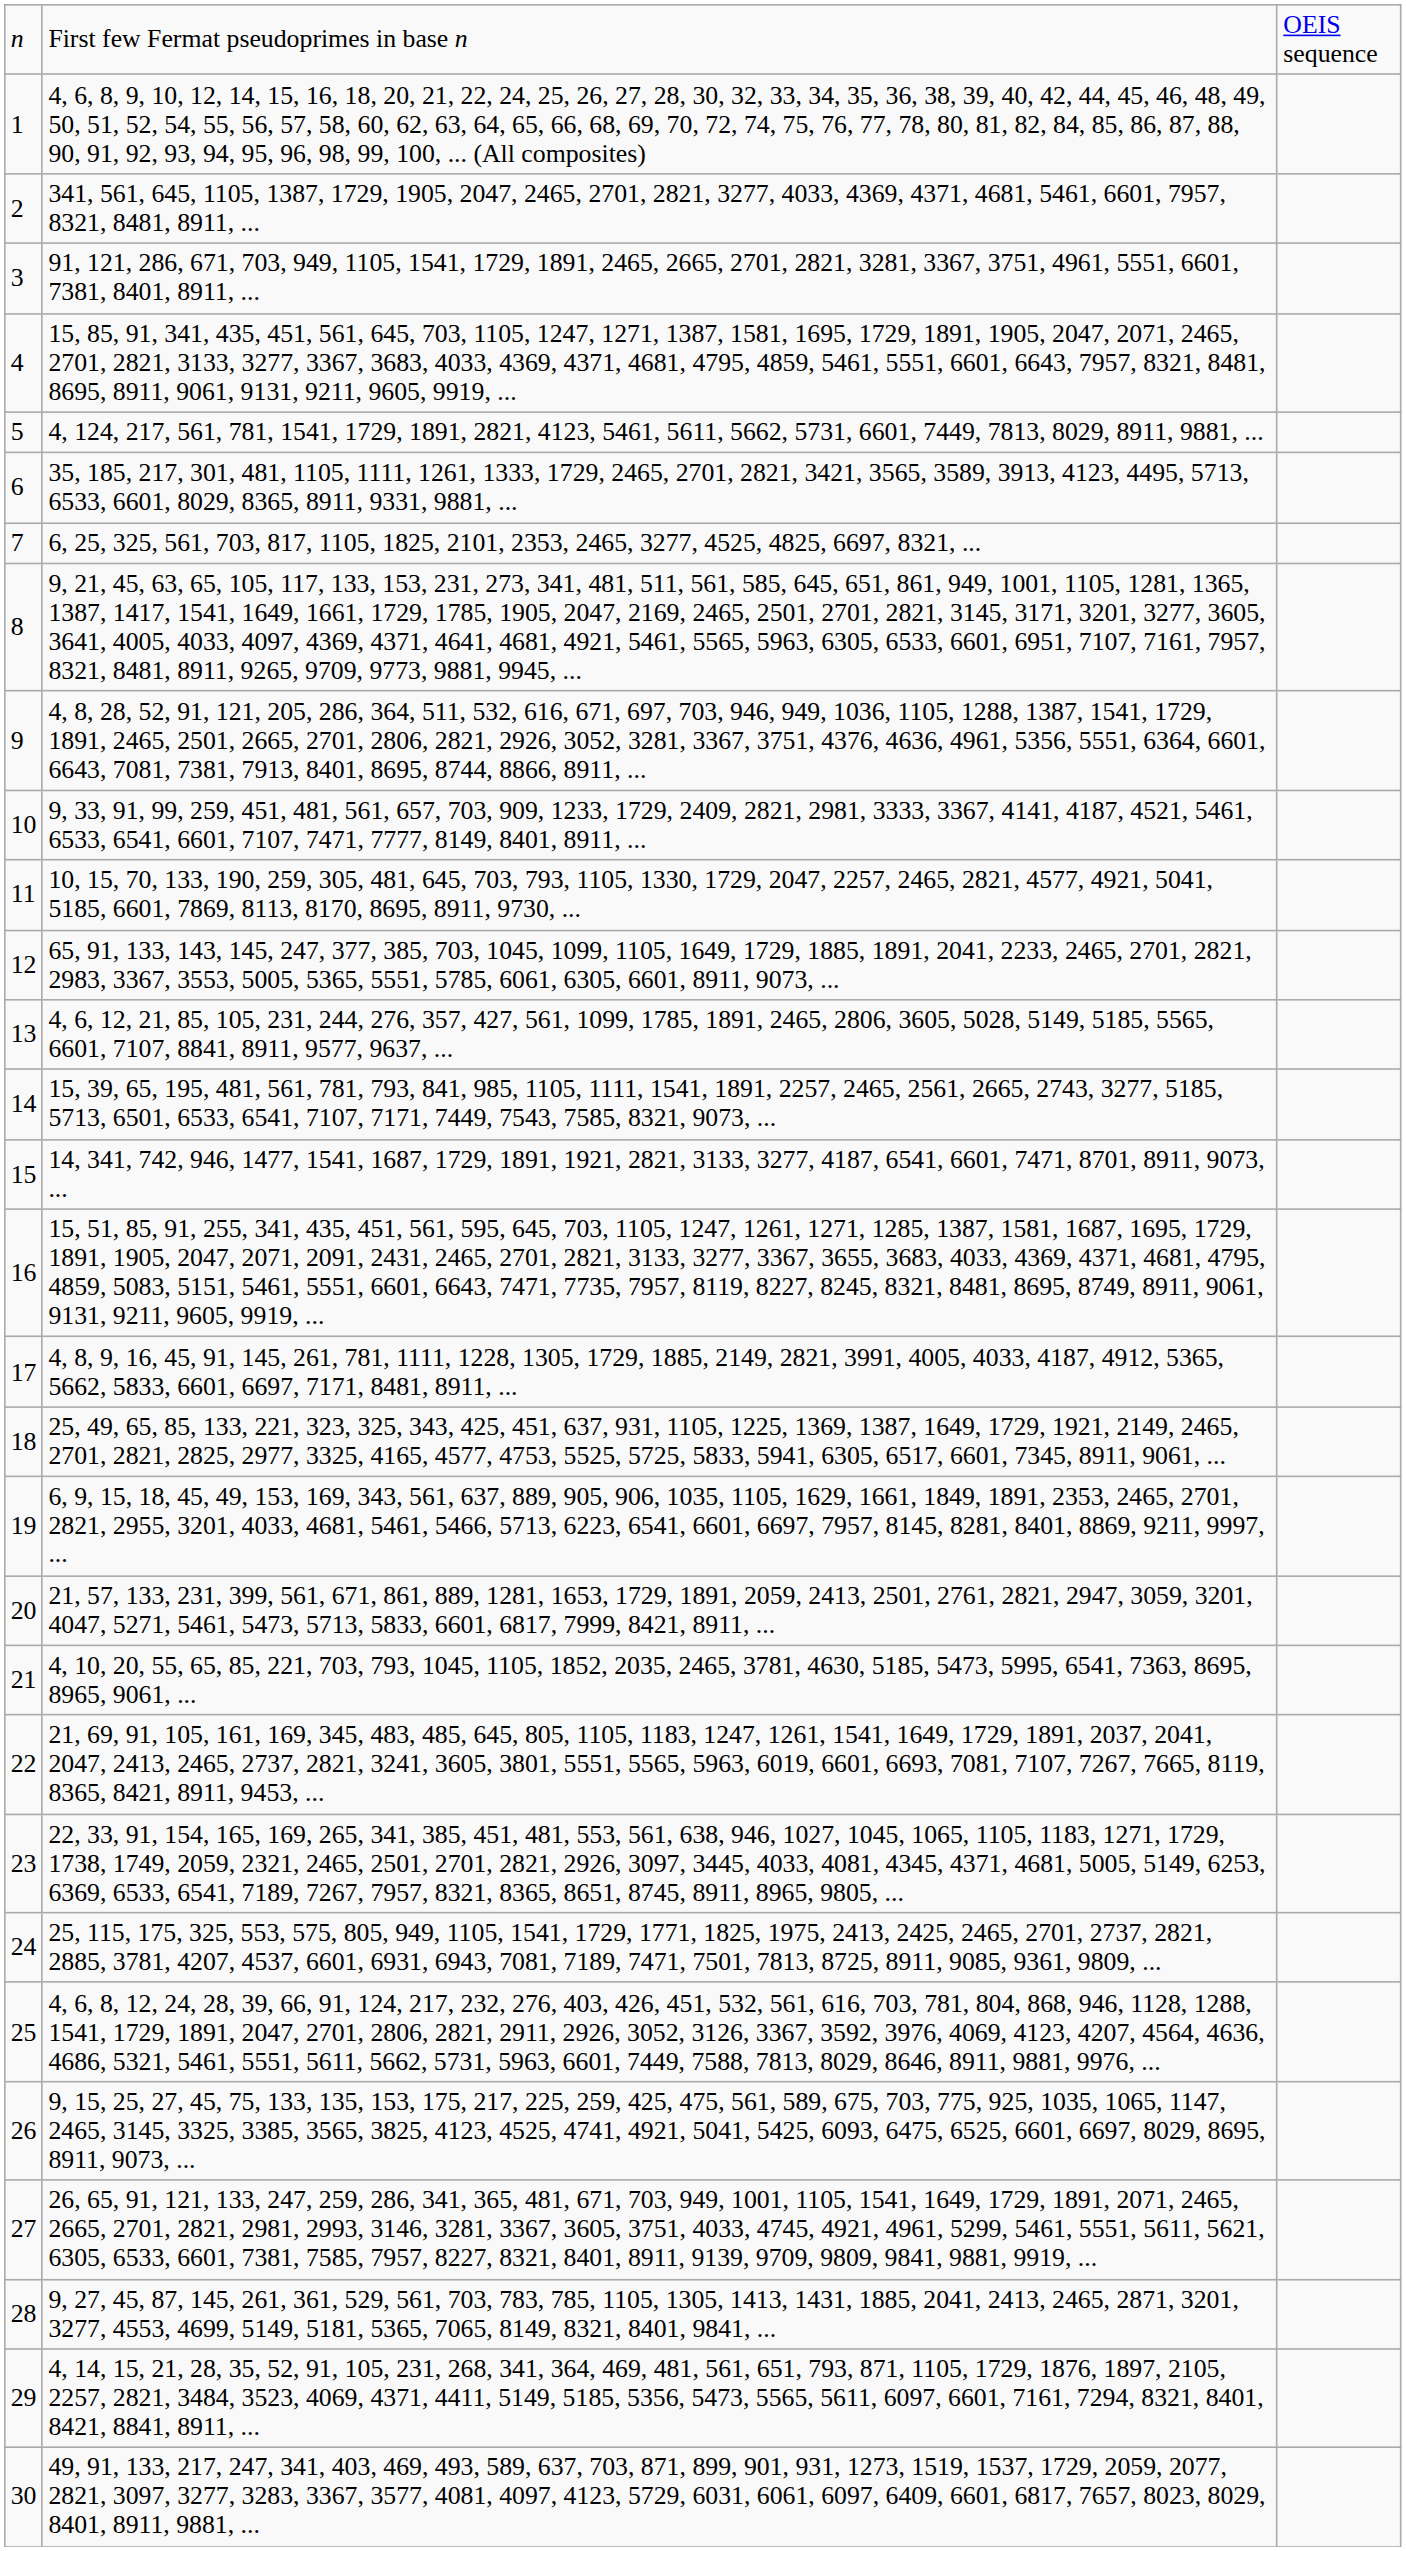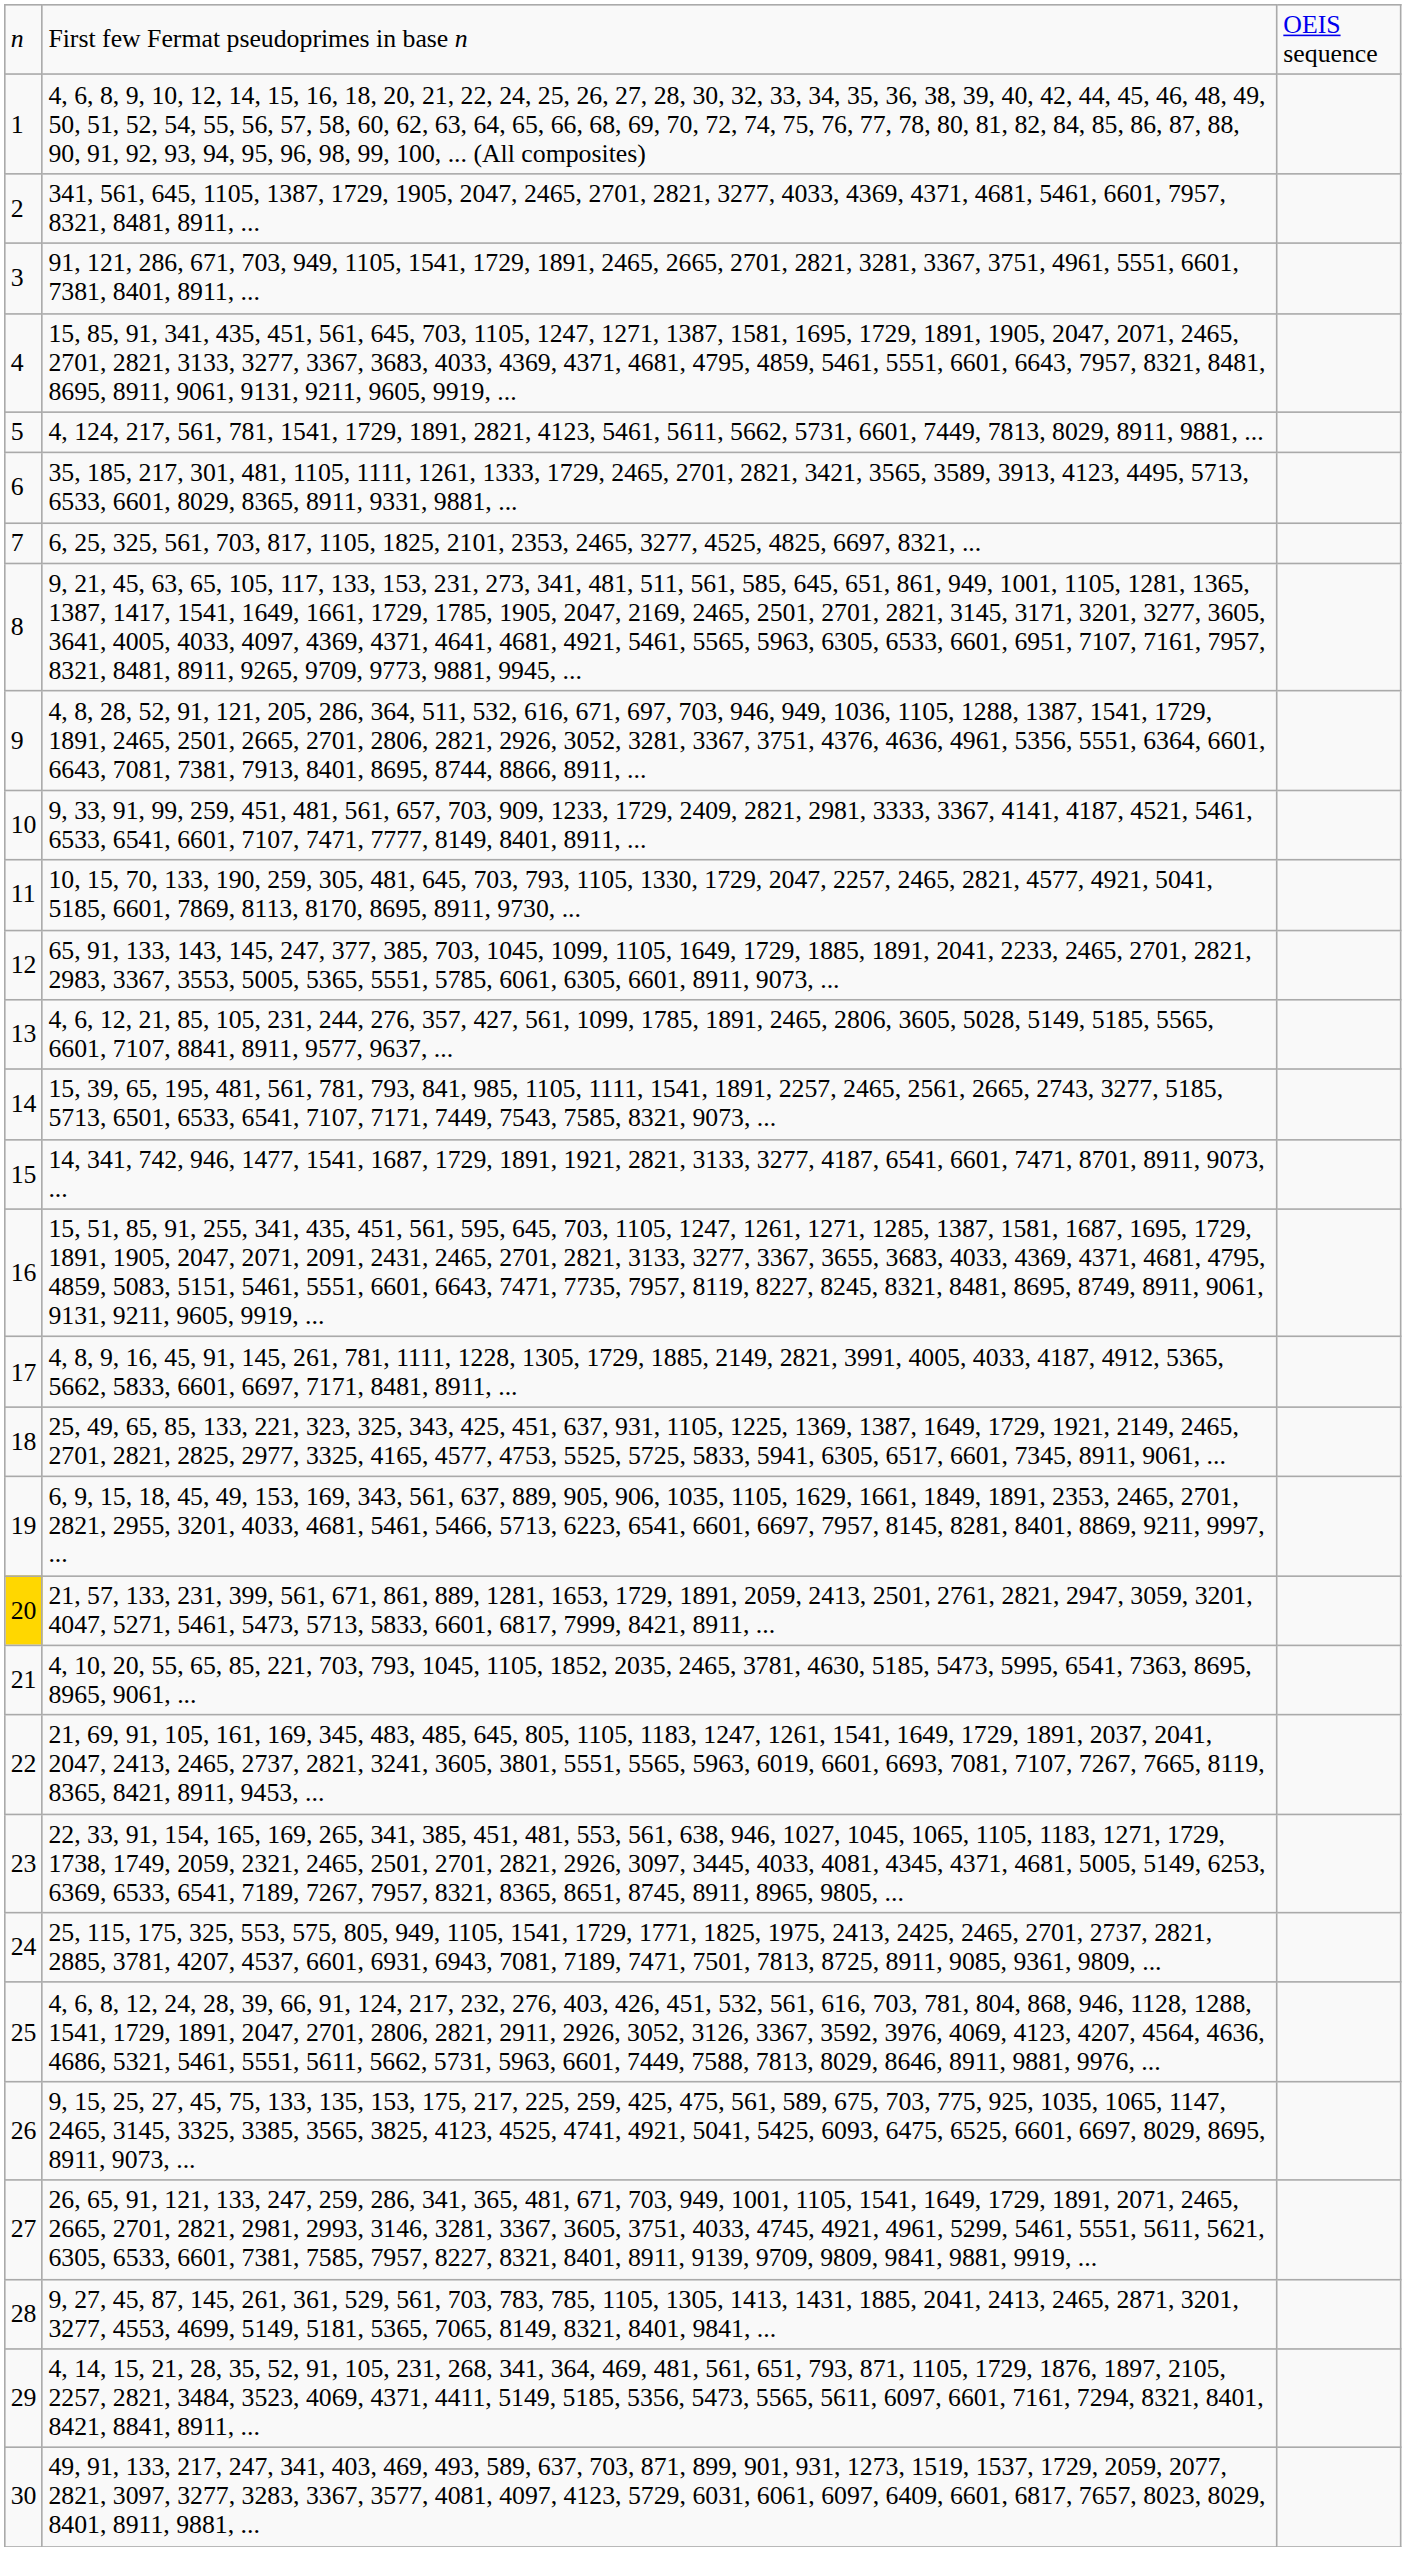(24, 1609) no background -> (24, 1609) gold background
